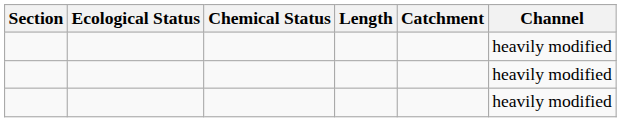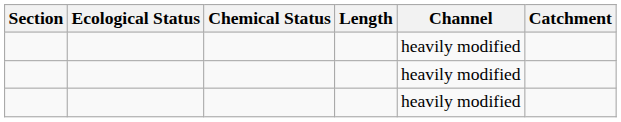columns swapped: (442, 18) <-> (552, 18)
